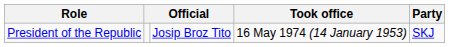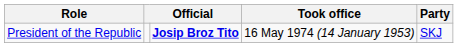(192, 33) normal -> (196, 33) bold
